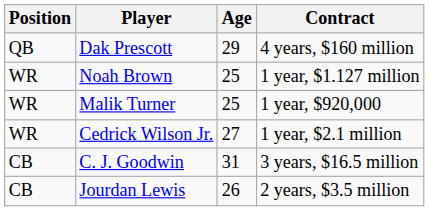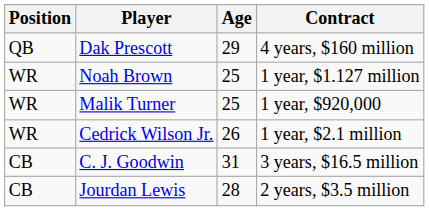(231, 133) 27 -> (231, 133) 26
(231, 190) 26 -> (231, 190) 28
